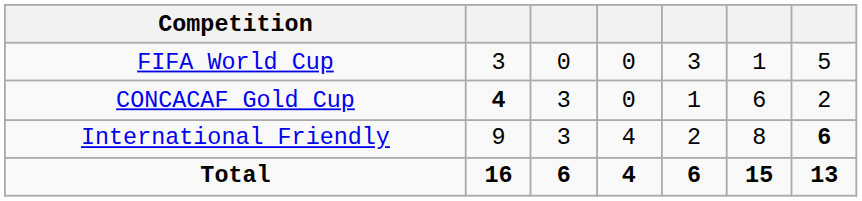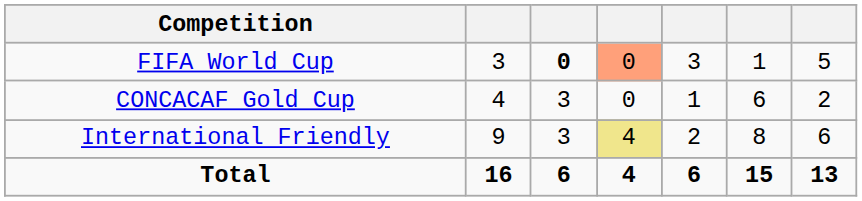(564, 62) normal -> (564, 62) bold
(629, 62) no background -> (629, 62) lightsalmon background
(499, 100) bold -> (499, 100) normal
(629, 138) no background -> (629, 138) khaki background
(824, 138) bold -> (824, 138) normal
